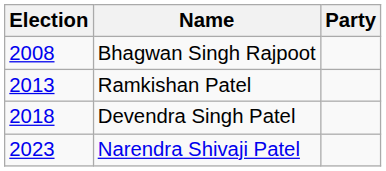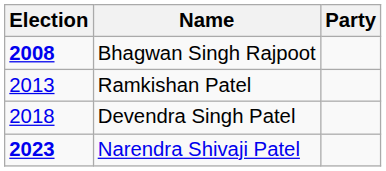(32, 52) normal -> (32, 52) bold
(32, 149) normal -> (32, 149) bold
